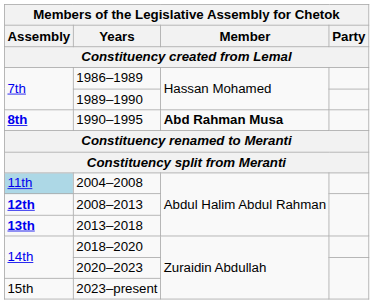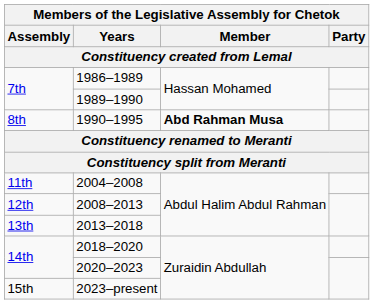(17, 120) bold -> (17, 120) normal
(20, 183) lightblue background -> (20, 183) no background
(21, 204) bold -> (20, 204) normal
(21, 225) bold -> (20, 225) normal
